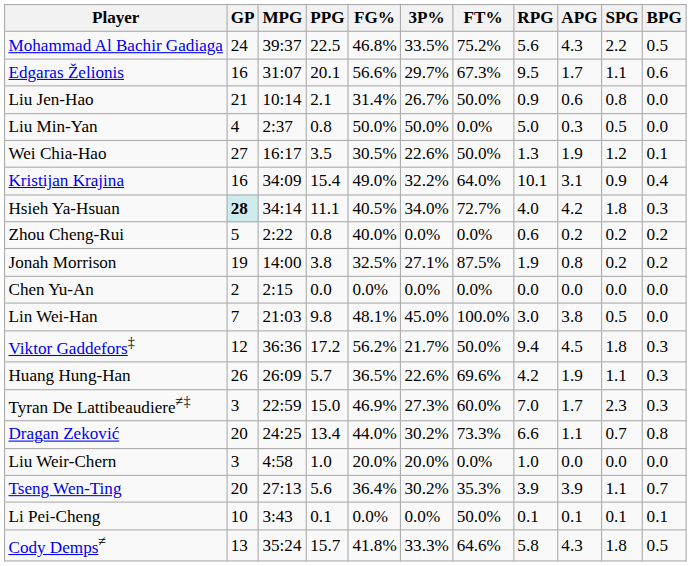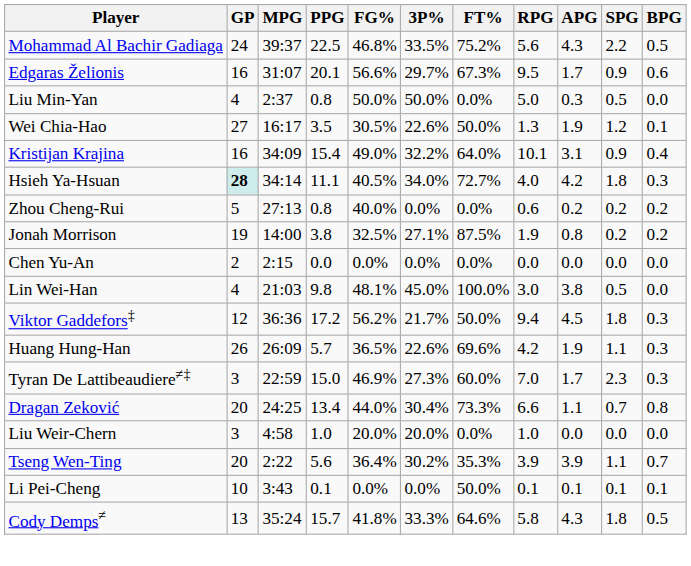(616, 72) 1.1 -> (616, 72) 0.9
- row: (51, 99)
(278, 235) 2:22 -> (282, 208) 27:13
(235, 316) 7 -> (235, 289) 4
(427, 434) 30.2% -> (427, 407) 30.4%
(282, 488) 27:13 -> (278, 461) 2:22
